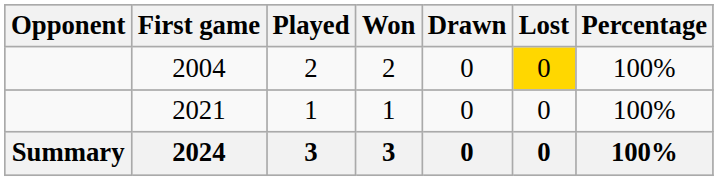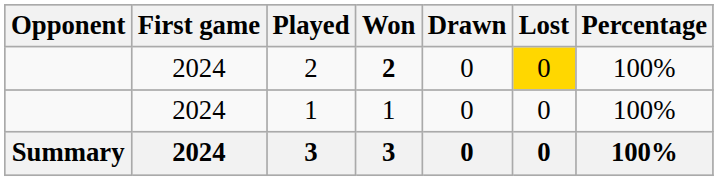(199, 68) 2004 -> (199, 68) 2024
(389, 68) normal -> (389, 68) bold
(199, 110) 2021 -> (199, 110) 2024
